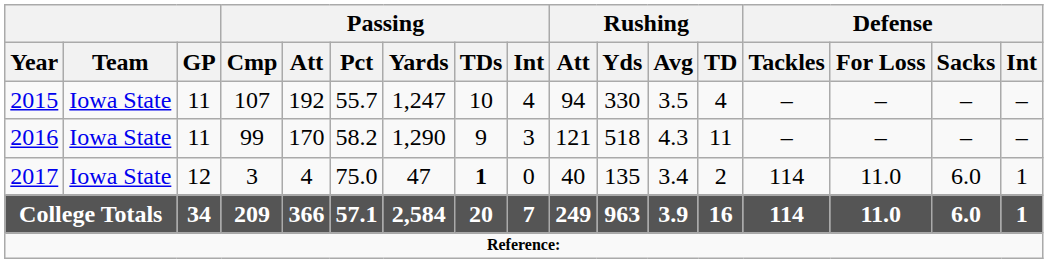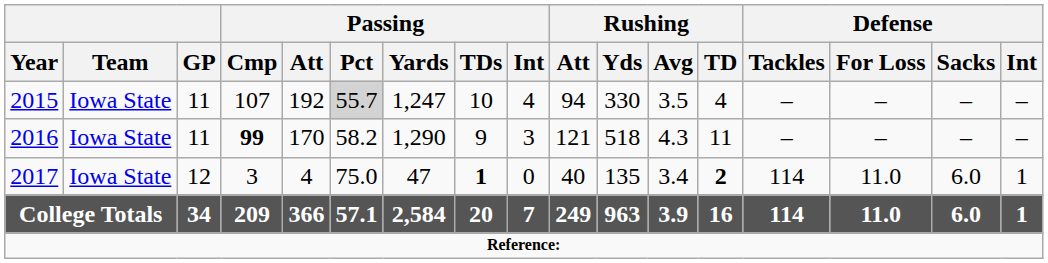(357, 99) no background -> (357, 99) lightgrey background
(252, 137) normal -> (252, 137) bold
(721, 175) normal -> (721, 175) bold
